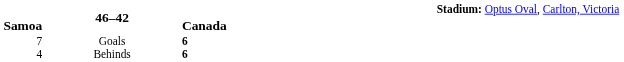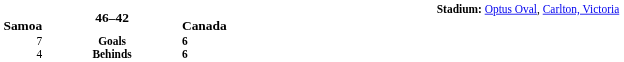(112, 48) normal -> (112, 48) bold
